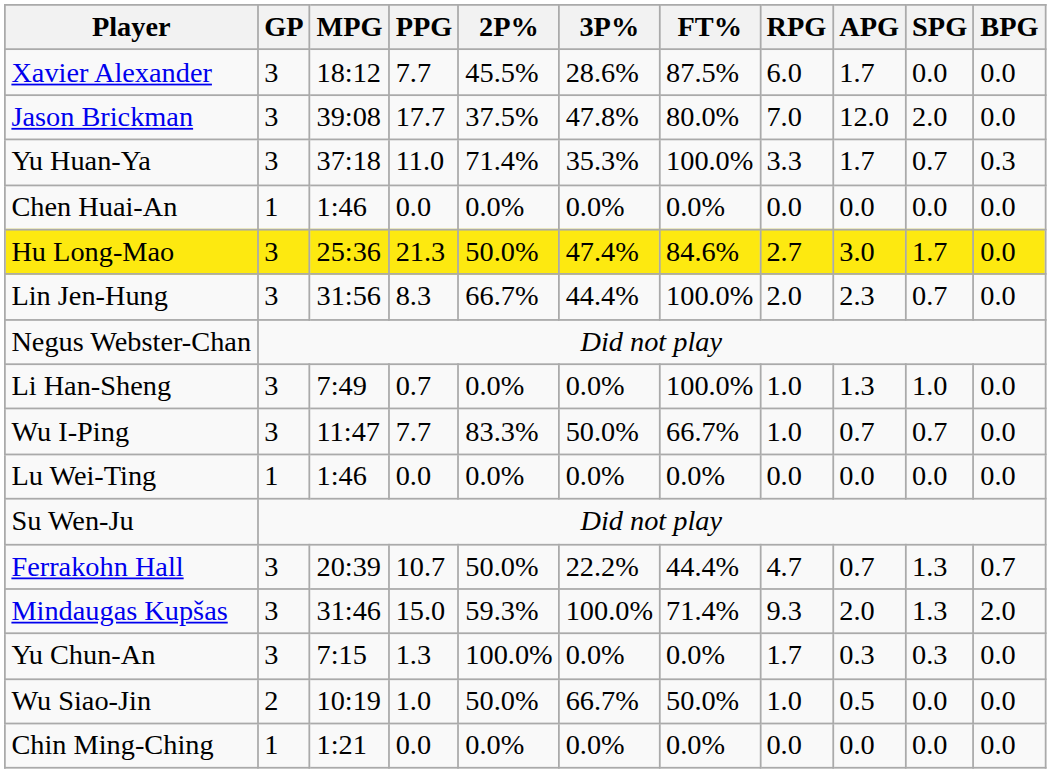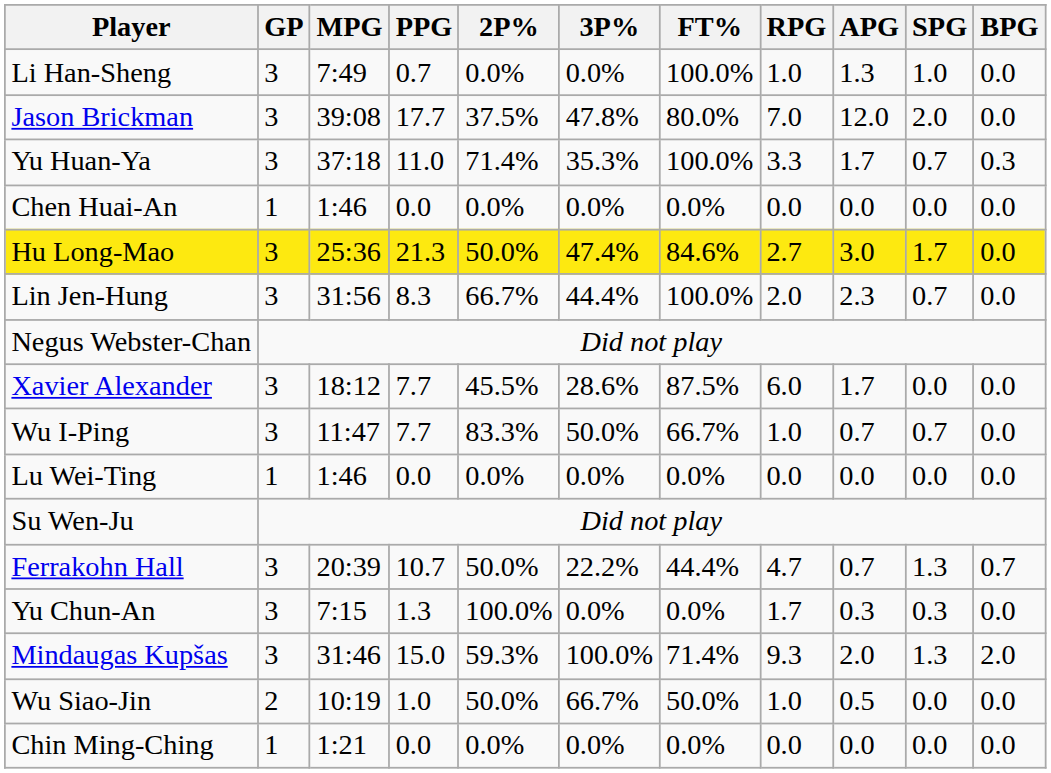rows swapped: (91, 386) <-> (112, 71)
rows swapped: (83, 655) <-> (120, 610)
